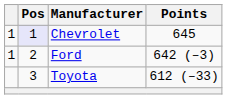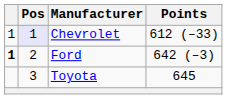(184, 36) 645 -> (184, 36) 612 (–33)
(11, 57) normal -> (11, 57) bold
(184, 77) 612 (–33) -> (184, 77) 645
